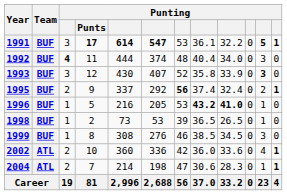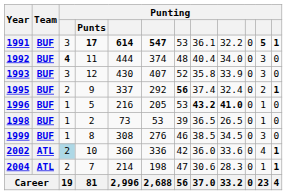(263, 74) bold -> (263, 74) normal
(67, 151) no background -> (67, 151) lightblue background
